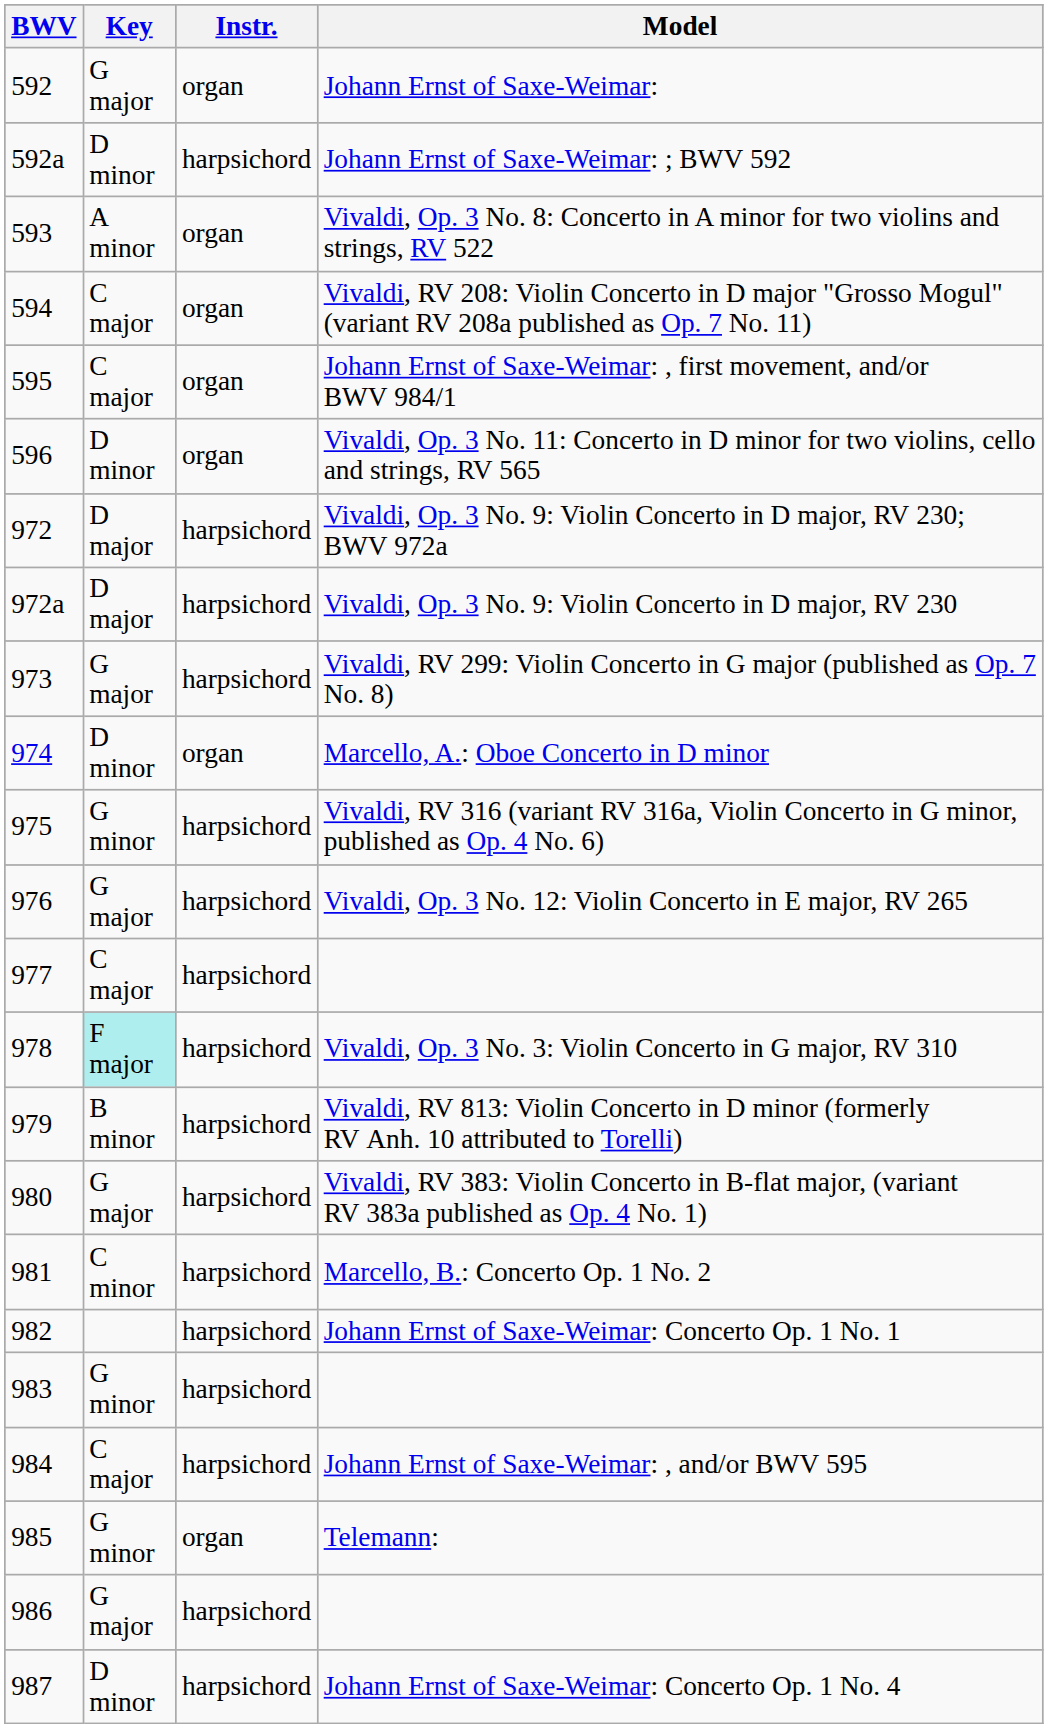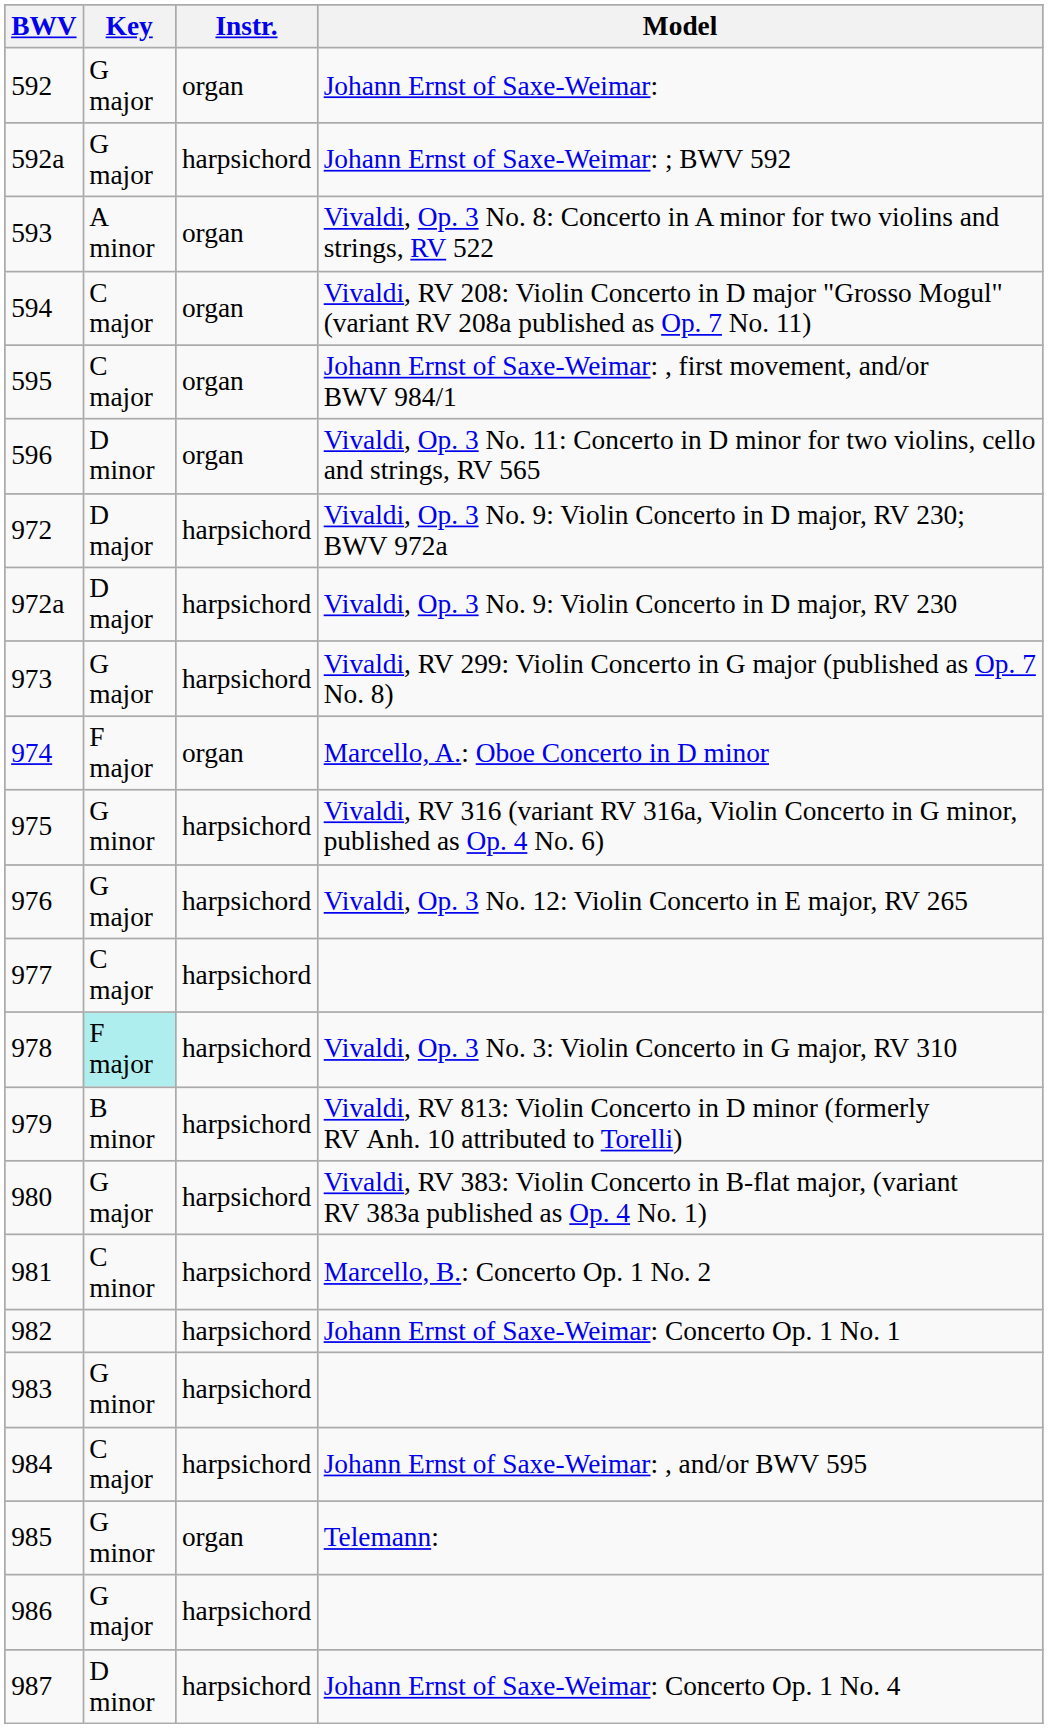(122, 159) D minor -> (121, 159) G major
(122, 752) D minor -> (121, 752) F major
